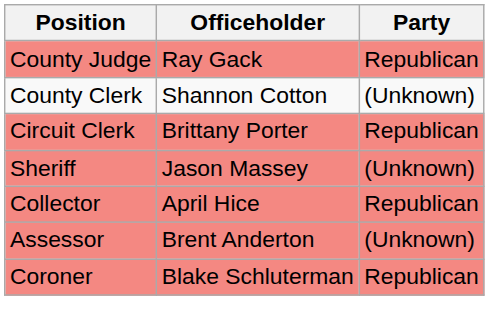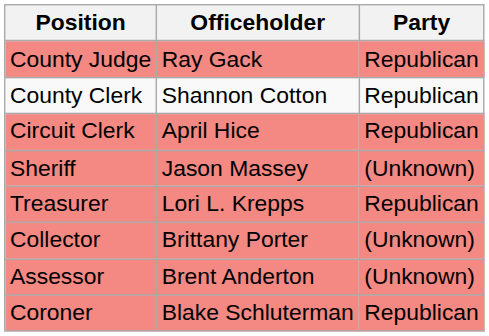(420, 95) (Unknown) -> (422, 95) Republican
(235, 131) Brittany Porter -> (211, 131) April Hice
+ row: (59, 204)
(211, 204) April Hice -> (235, 240) Brittany Porter
(422, 204) Republican -> (420, 240) (Unknown)
